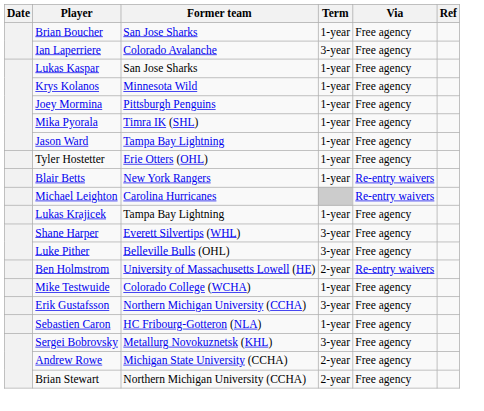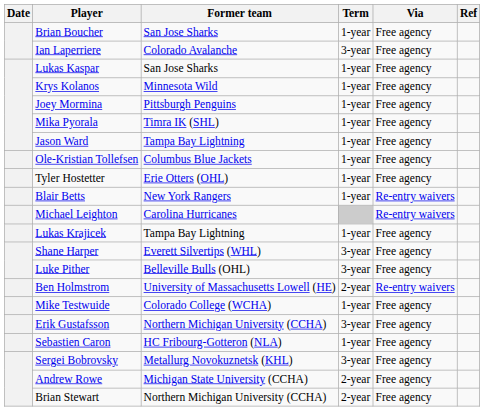+ row: (87, 159)
